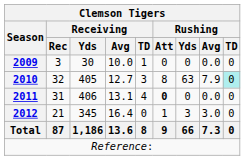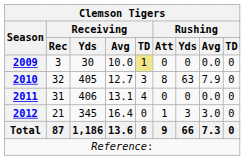(144, 63) no background -> (144, 63) khaki background
(231, 80) paleturquoise background -> (231, 80) no background
(164, 96) bold -> (164, 96) normal
